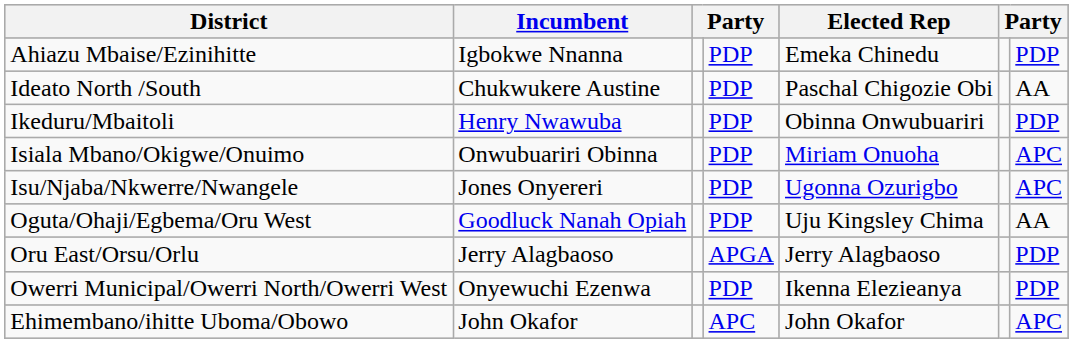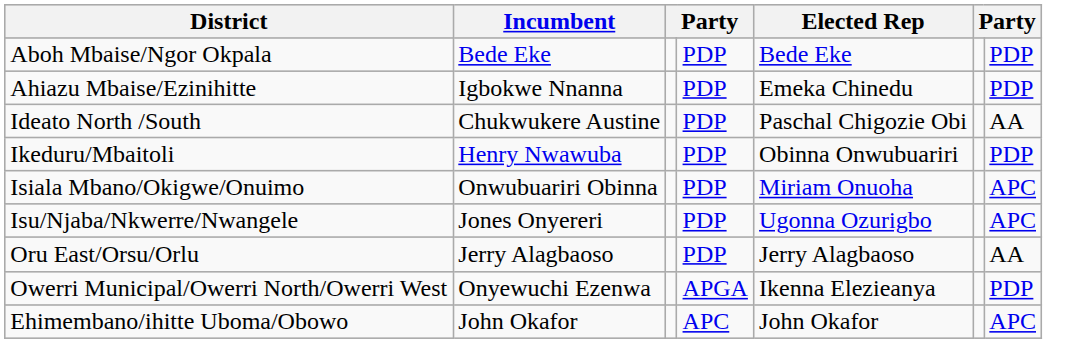+ row: (141, 54)
- row: (161, 220)
(741, 254) APGA -> (705, 254) PDP
(1037, 254) PDP -> (1007, 254) AA
(731, 287) PDP -> (715, 287) APGA
